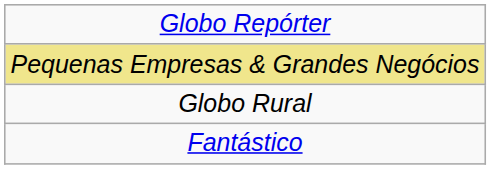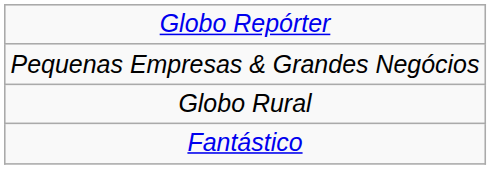(245, 63) khaki background -> (245, 63) no background
